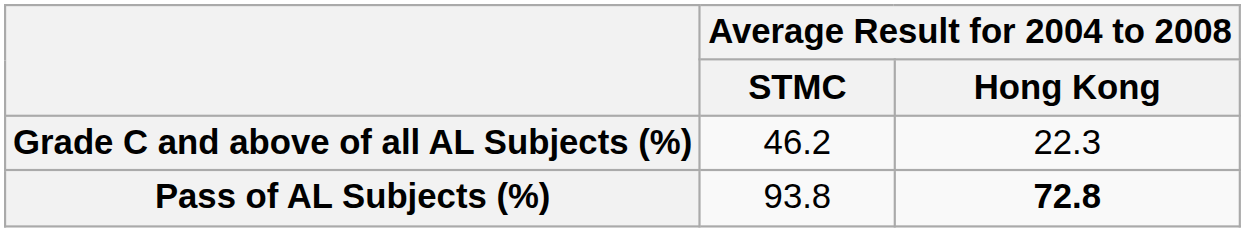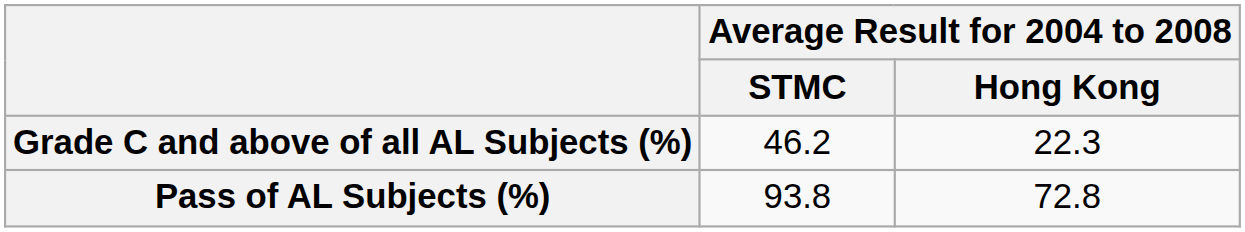(1067, 197) bold -> (1067, 197) normal
